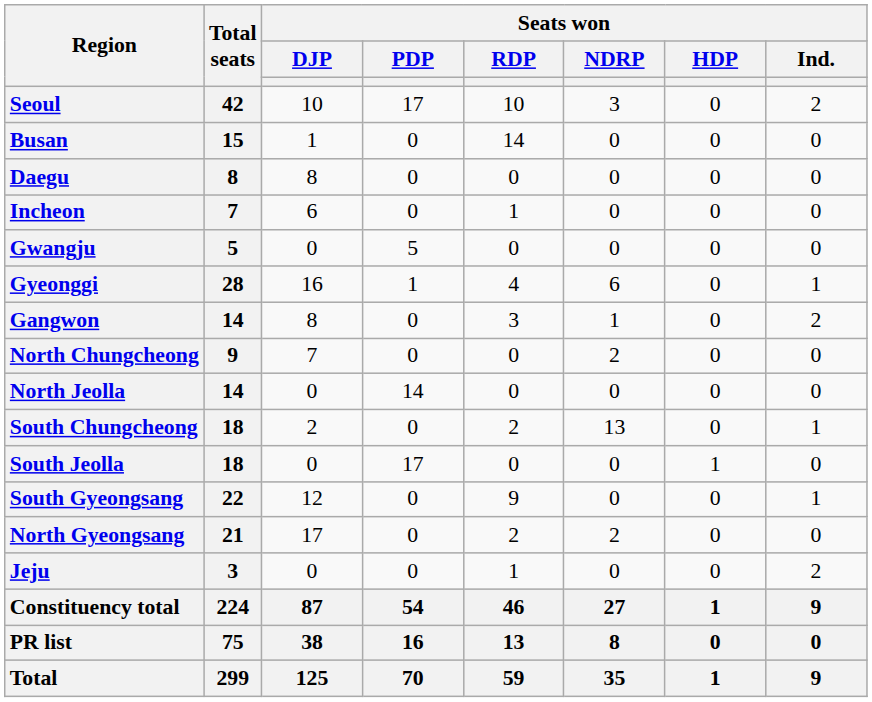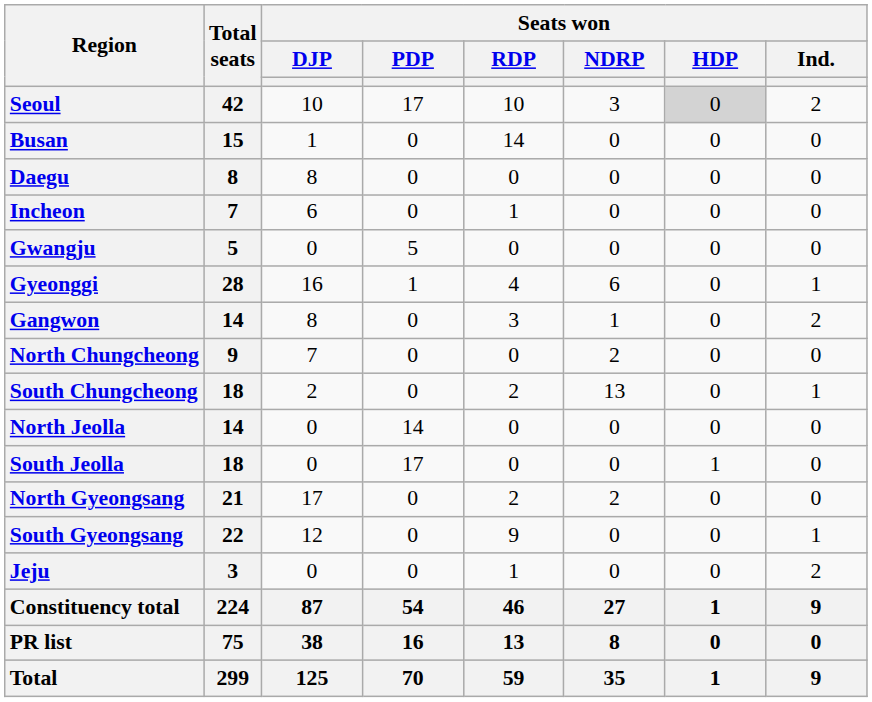(715, 104) no background -> (715, 104) lightgrey background
rows swapped: (104, 427) <-> (67, 391)
rows swapped: (97, 535) <-> (96, 499)
